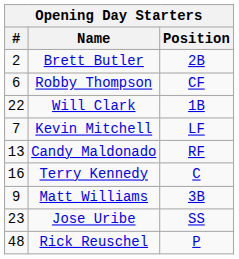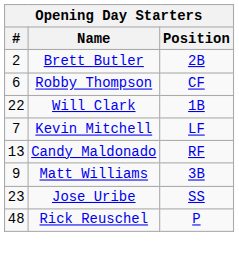- row: (94, 175)
